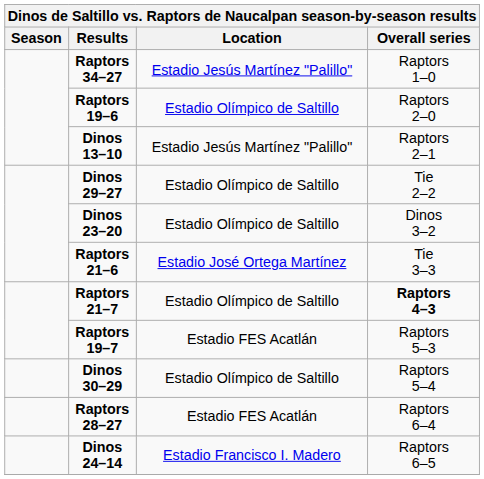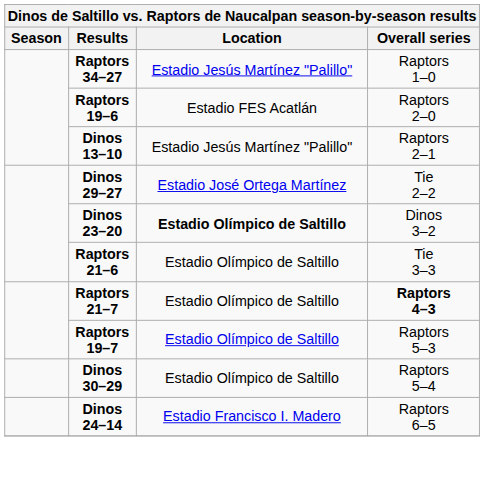(252, 108) Estadio Olímpico de Saltillo -> (252, 108) Estadio FES Acatlán
(252, 185) Estadio Olímpico de Saltillo -> (252, 185) Estadio José Ortega Martínez
(252, 223) normal -> (252, 223) bold
(252, 262) Estadio José Ortega Martínez -> (252, 262) Estadio Olímpico de Saltillo
(252, 339) Estadio FES Acatlán -> (252, 339) Estadio Olímpico de Saltillo
- row: (102, 416)
